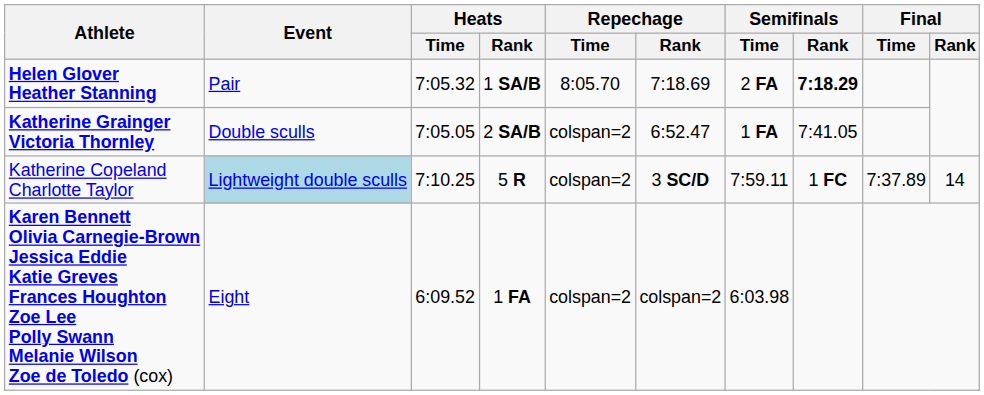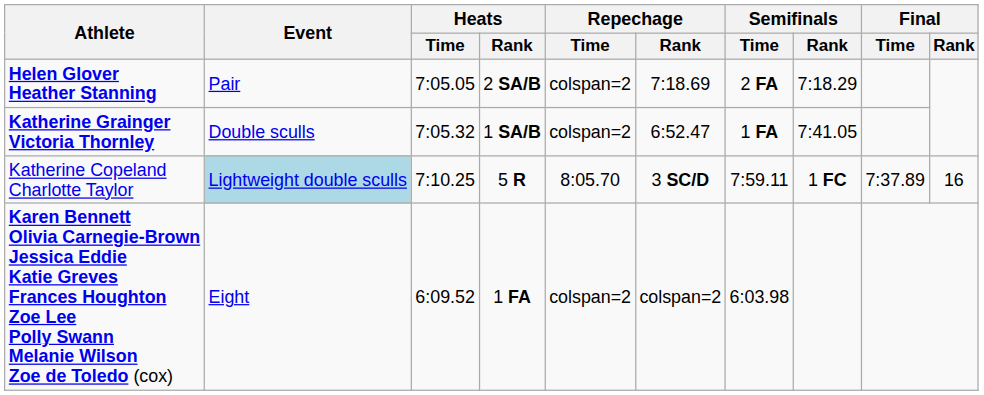(445, 84) 7:05.32 -> (445, 84) 7:05.05
(512, 84) 1 SA/B -> (512, 84) 2 SA/B
(590, 84) 8:05.70 -> (590, 84) colspan=2
(828, 84) bold -> (827, 84) normal
(445, 132) 7:05.05 -> (445, 132) 7:05.32
(512, 132) 2 SA/B -> (512, 132) 1 SA/B
(590, 180) colspan=2 -> (590, 180) 8:05.70
(955, 180) 14 -> (954, 180) 16
